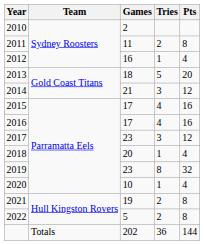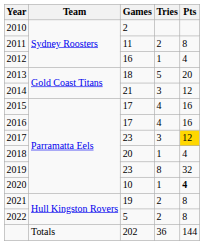(187, 138) no background -> (187, 138) gold background
(185, 185) normal -> (185, 185) bold
